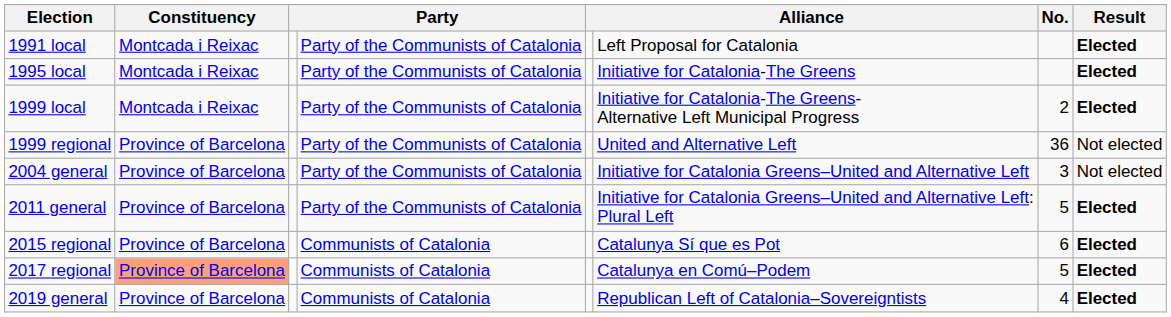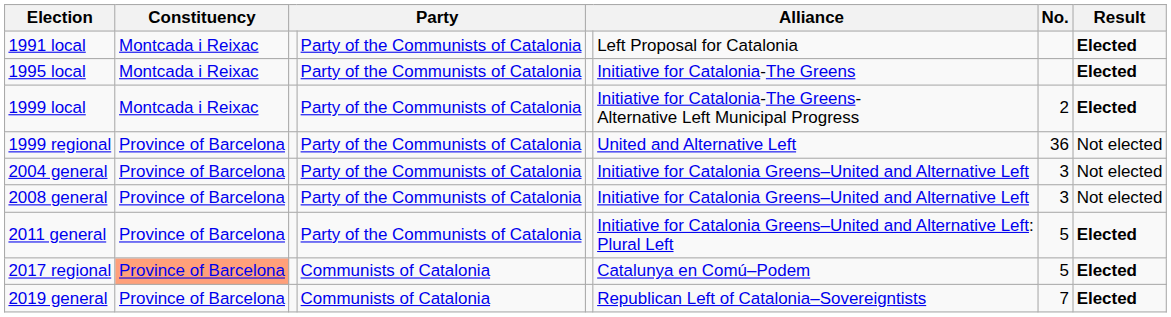+ row: (58, 198)
- row: (60, 244)
(1064, 298) 4 -> (1064, 298) 7
